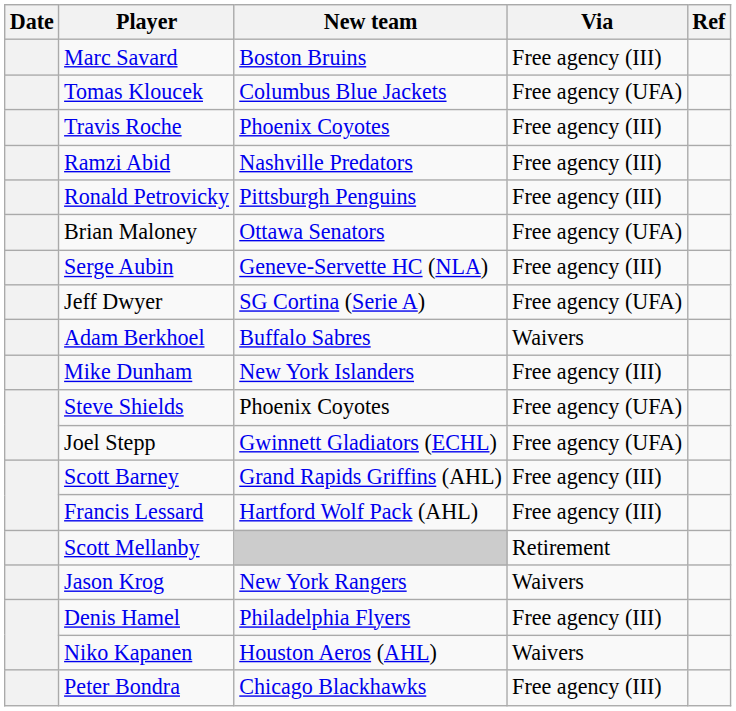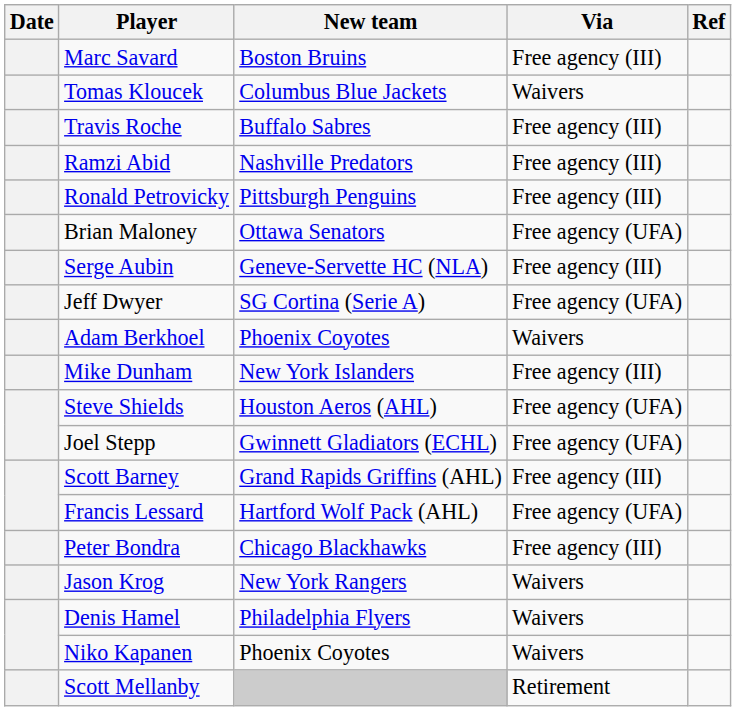(597, 92) Free agency (UFA) -> (548, 92) Waivers
(314, 127) Phoenix Coyotes -> (305, 127) Buffalo Sabres
(305, 337) Buffalo Sabres -> (314, 337) Phoenix Coyotes
(314, 407) Phoenix Coyotes -> (338, 407) Houston Aeros (AHL)
(587, 512) Free agency (III) -> (597, 512) Free agency (UFA)
rows swapped: (122, 687) <-> (132, 547)
(587, 617) Free agency (III) -> (548, 617) Waivers
(338, 652) Houston Aeros (AHL) -> (314, 652) Phoenix Coyotes
